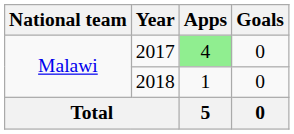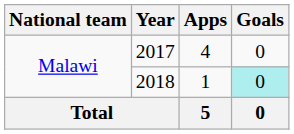(205, 50) lightgreen background -> (205, 50) no background
(260, 81) no background -> (260, 81) paleturquoise background
